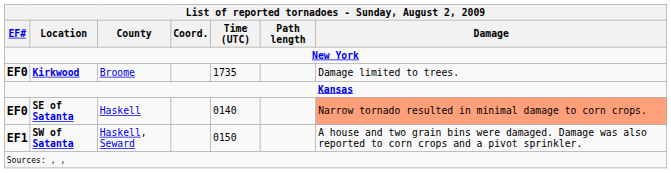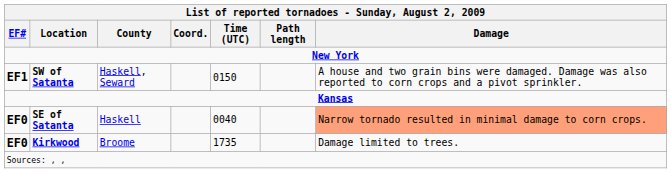rows swapped: (56, 72) <-> (53, 138)
(225, 111) 0140 -> (225, 120) 0040
